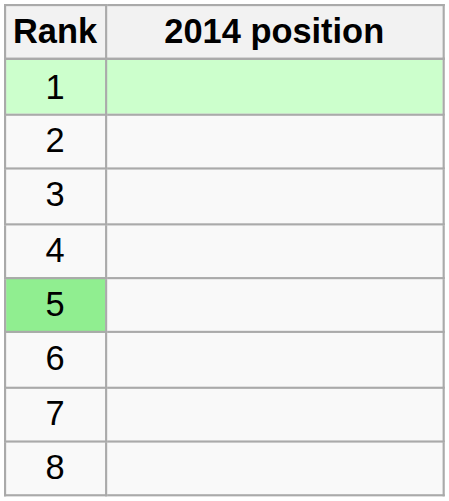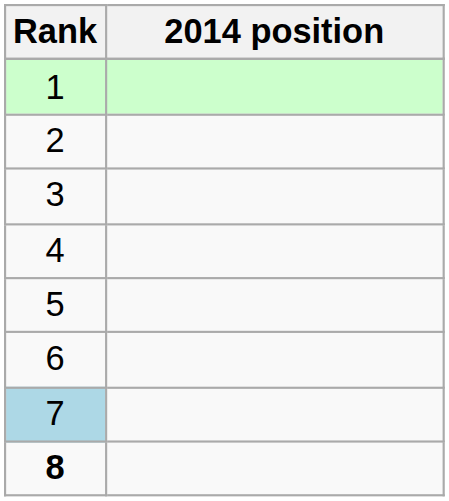(55, 304) lightgreen background -> (55, 304) no background
(55, 413) no background -> (55, 413) lightblue background
(55, 468) normal -> (55, 468) bold
